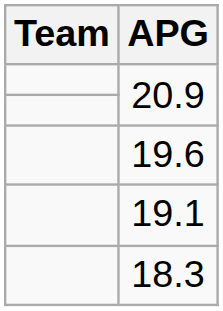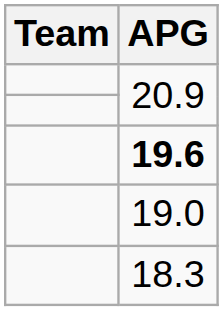(168, 154) normal -> (168, 154) bold
(168, 214) 19.1 -> (168, 214) 19.0
